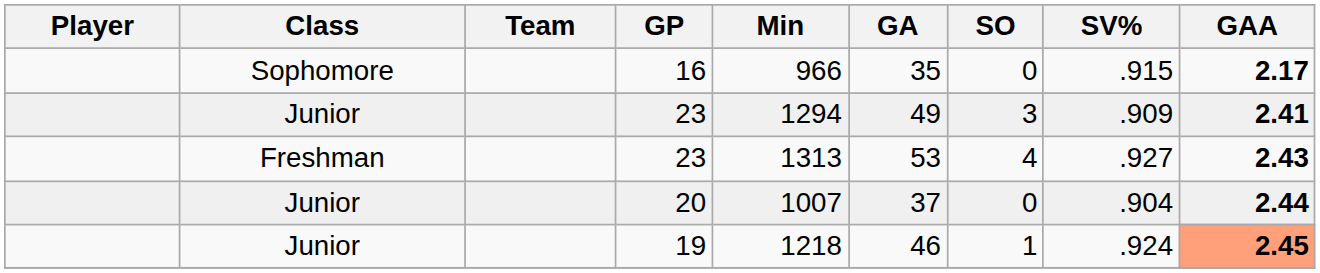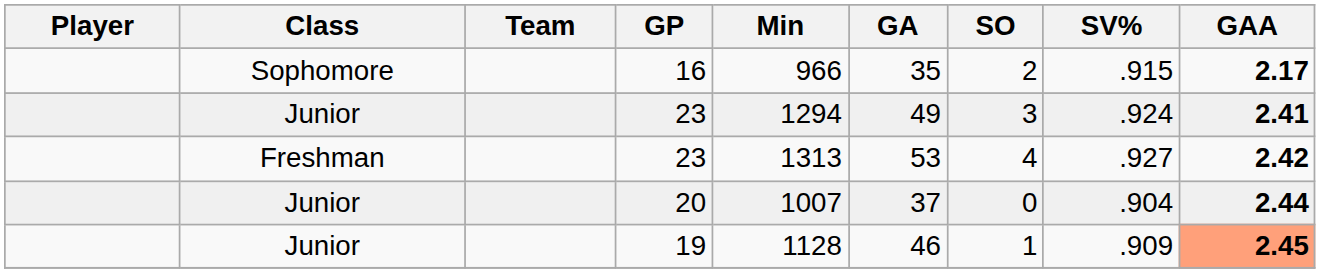(1030, 70) 0 -> (1030, 70) 2
(1146, 114) .909 -> (1146, 114) .924
(1282, 158) 2.43 -> (1282, 158) 2.42
(811, 245) 1218 -> (812, 245) 1128
(1146, 245) .924 -> (1146, 245) .909
